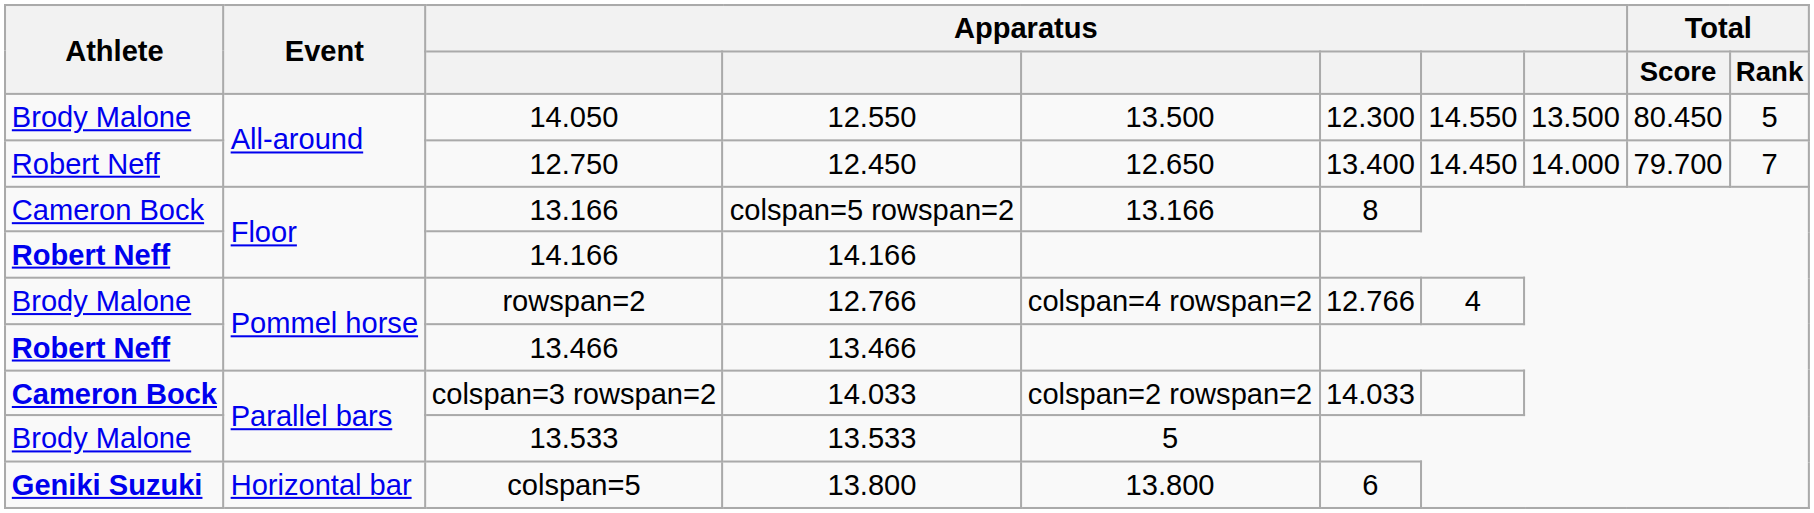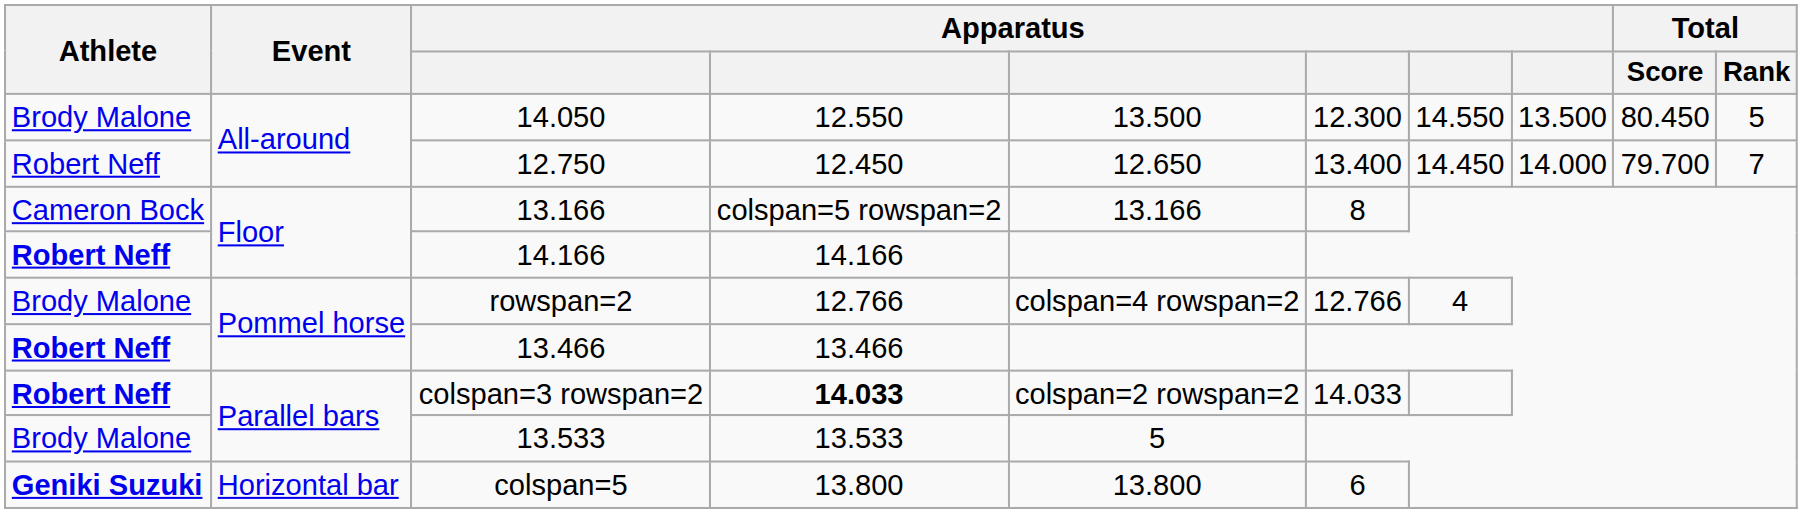(114, 393) Cameron Bock -> (91, 393) Robert Neff
(872, 393) normal -> (859, 393) bold
